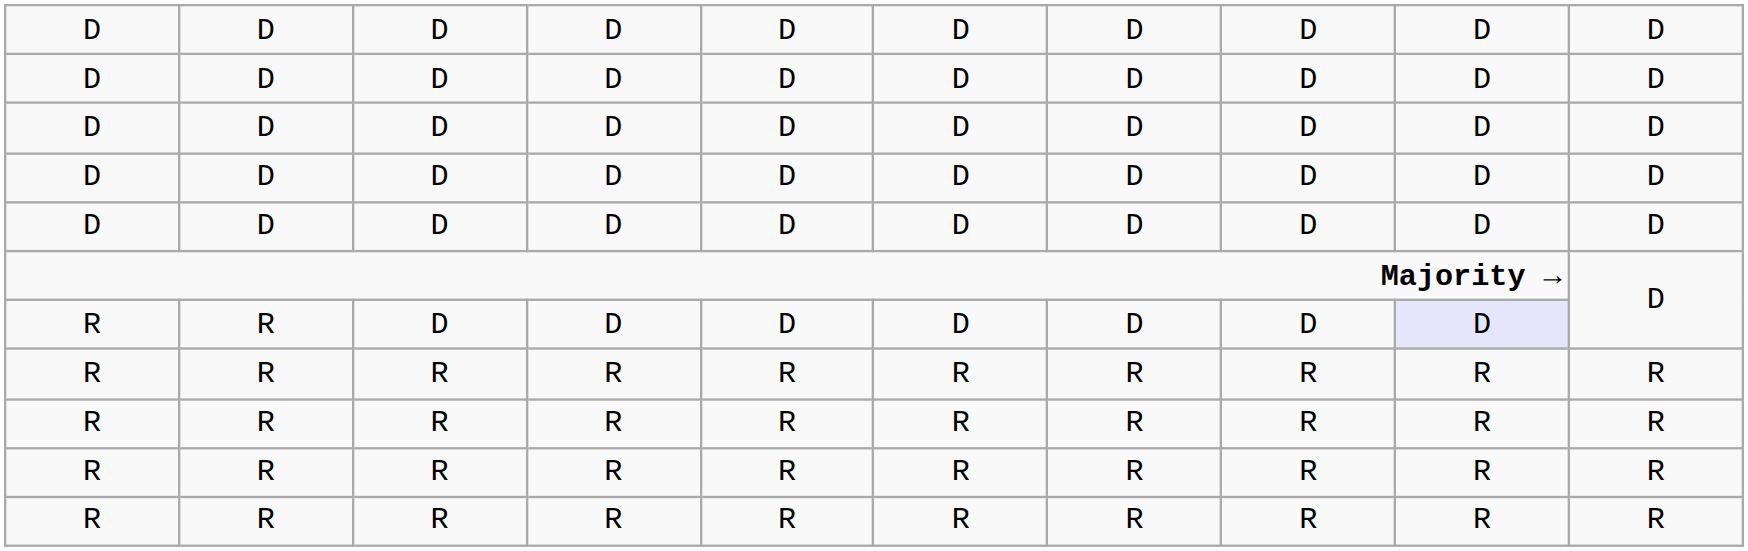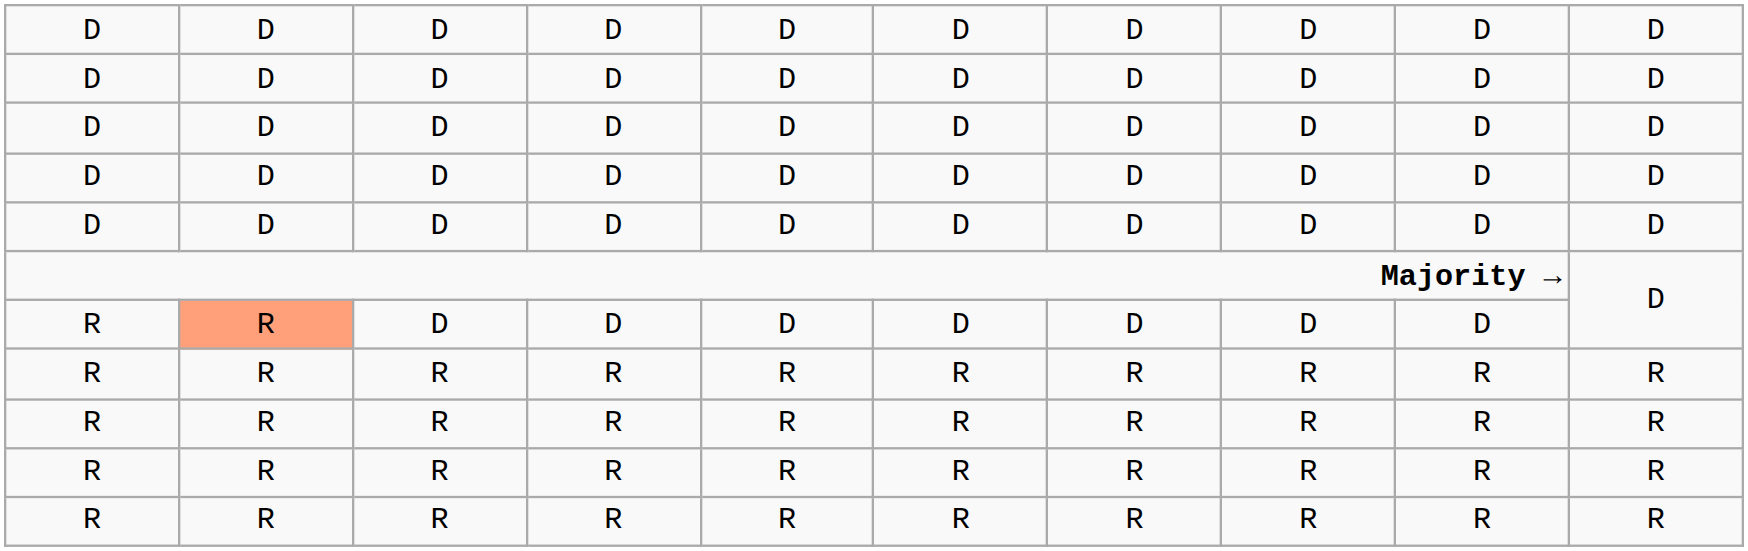(266, 325) no background -> (266, 325) lightsalmon background
(1482, 325) lavender background -> (1482, 325) no background
